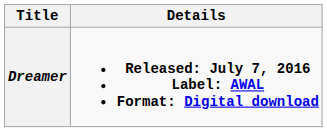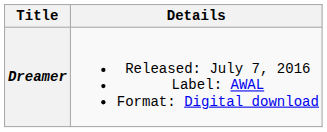(196, 85) bold -> (196, 85) normal
